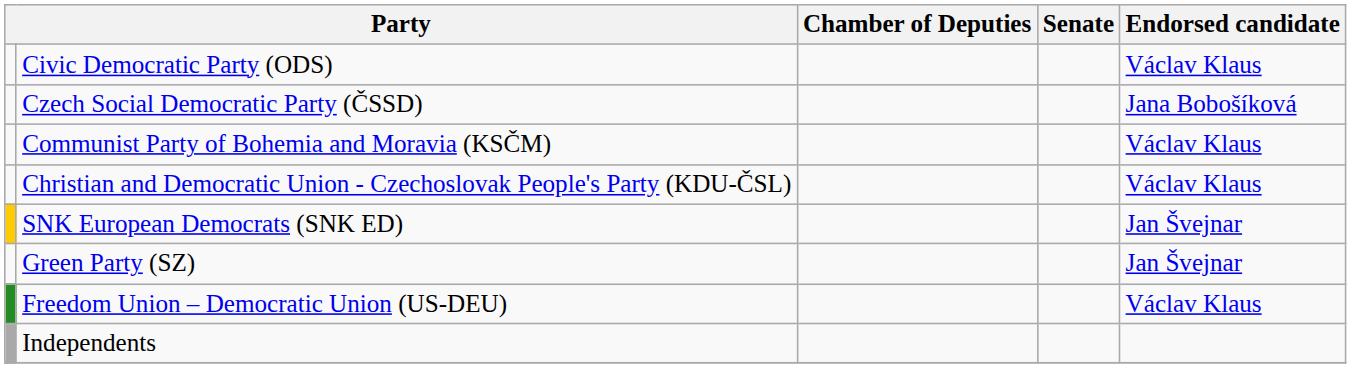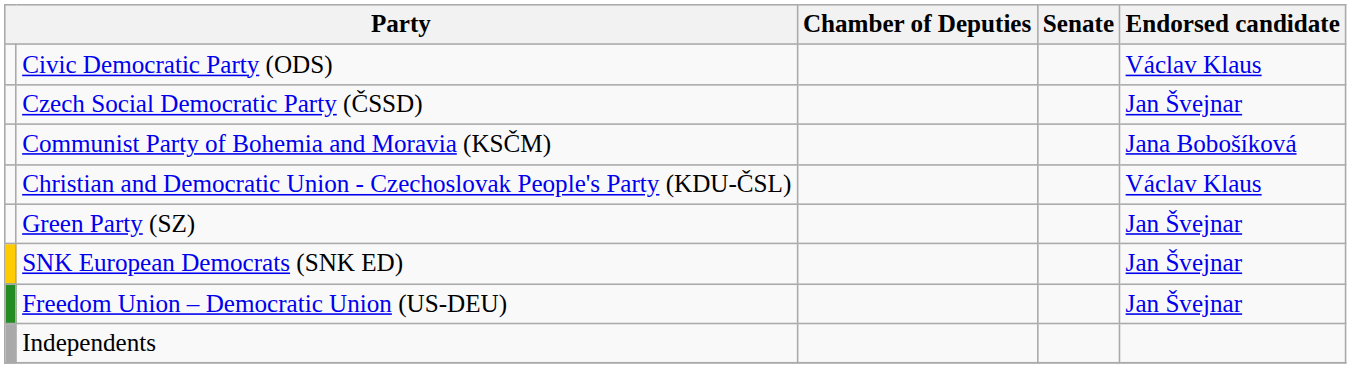(1211, 104) Jana Bobošíková -> (1184, 104) Jan Švejnar
(1194, 143) Václav Klaus -> (1211, 143) Jana Bobošíková
rows swapped: (109, 263) <-> (213, 223)
(1194, 303) Václav Klaus -> (1184, 303) Jan Švejnar
